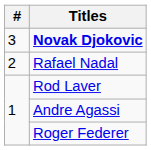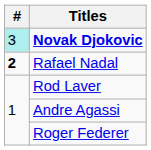(12, 40) no background -> (12, 40) paleturquoise background
(12, 63) normal -> (12, 63) bold
